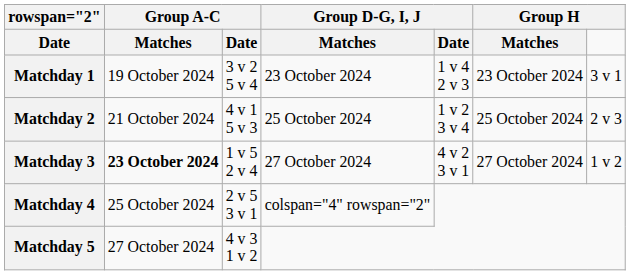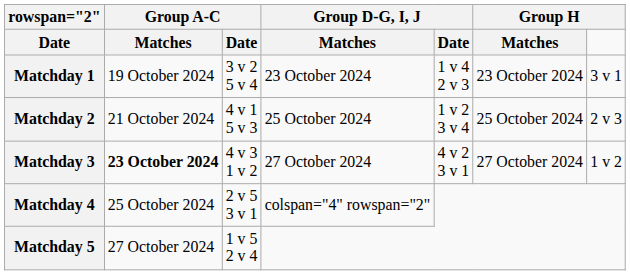(242, 162) 1 v 5 2 v 4 -> (242, 162) 4 v 3 1 v 2
(242, 247) 4 v 3 1 v 2 -> (242, 247) 1 v 5 2 v 4
